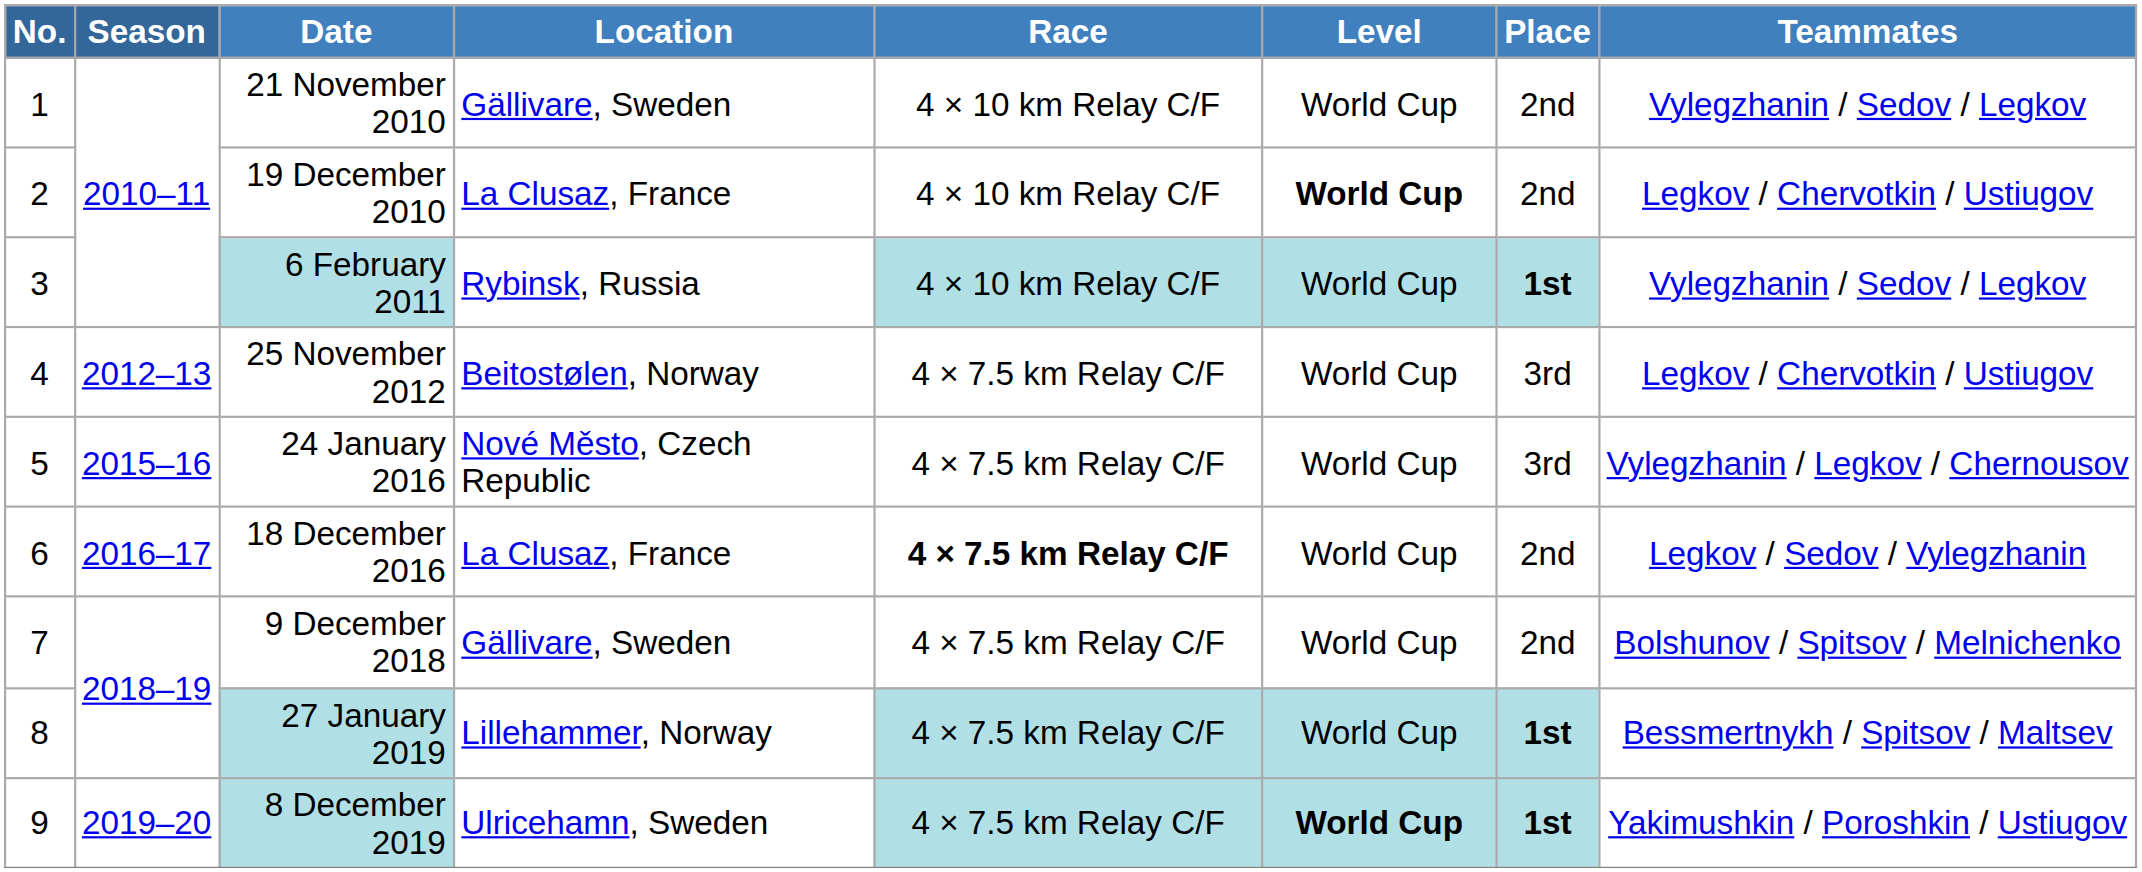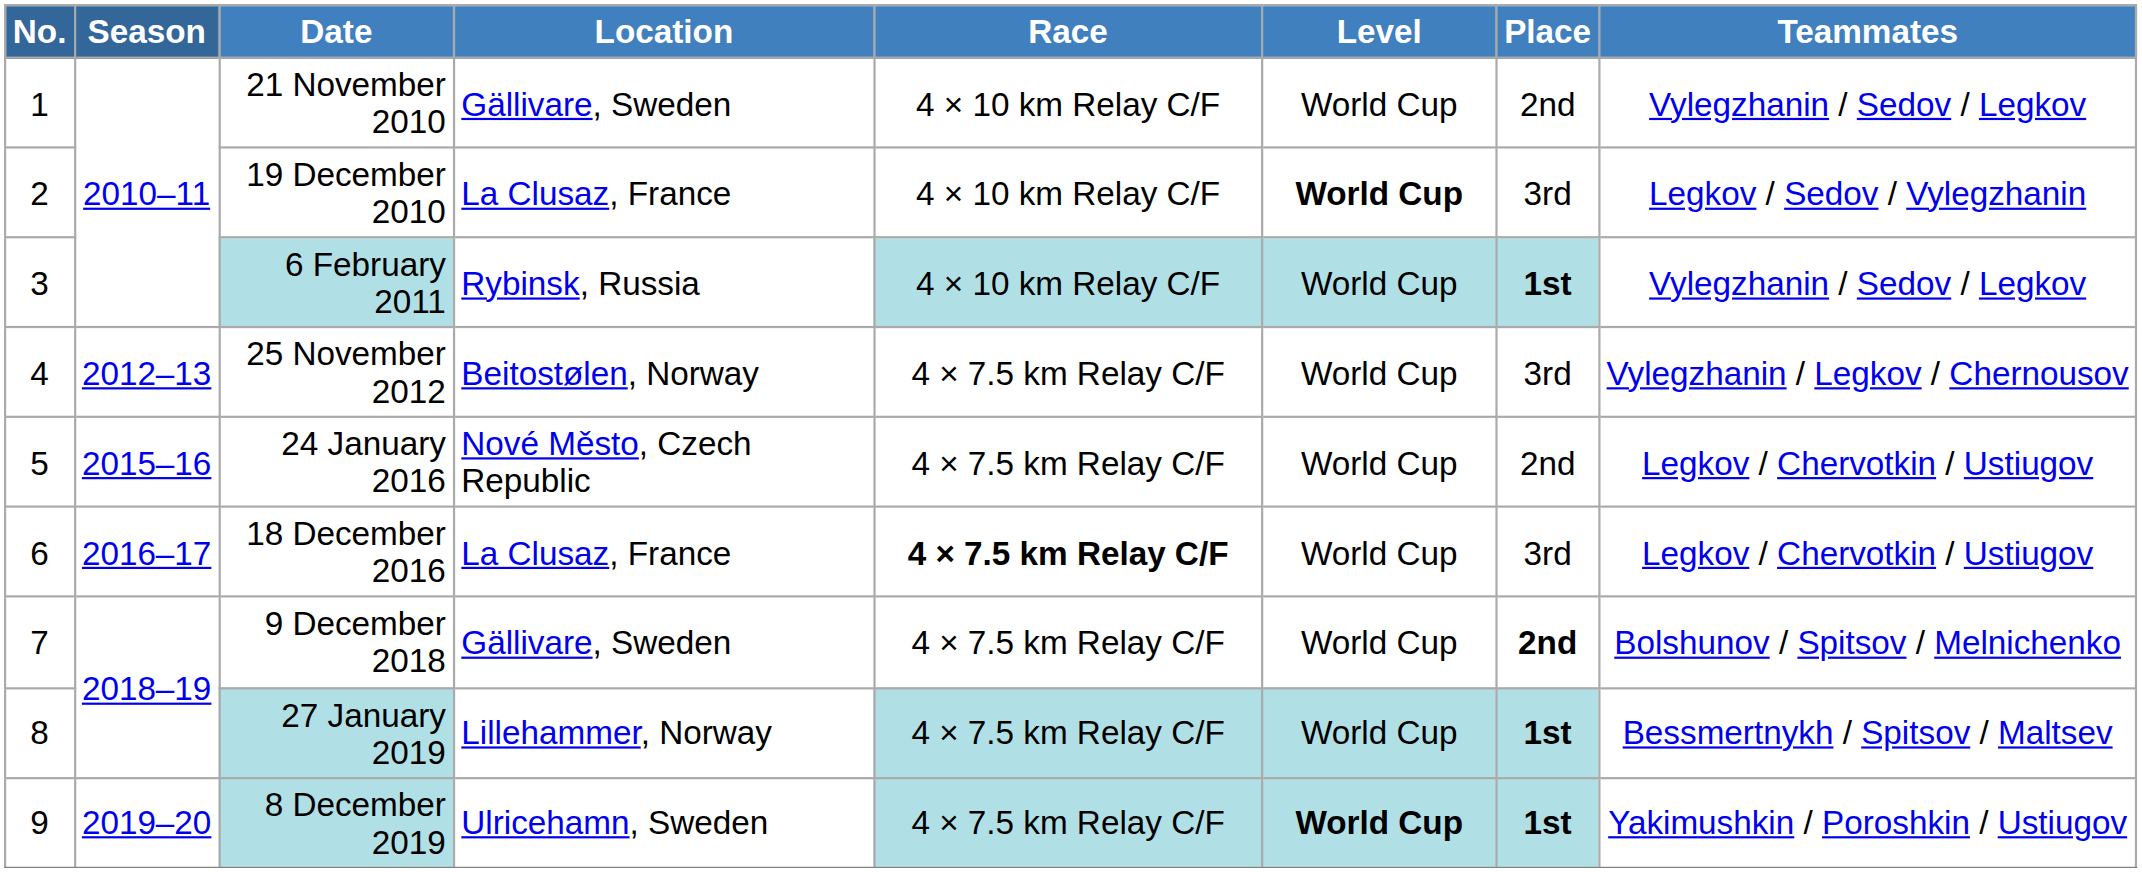(1548, 193) 2nd -> (1548, 193) 3rd
(1868, 193) Legkov / Chervotkin / Ustiugov -> (1868, 193) Legkov / Sedov / Vylegzhanin
(1868, 373) Legkov / Chervotkin / Ustiugov -> (1868, 373) Vylegzhanin / Legkov / Chernousov
(1548, 463) 3rd -> (1548, 463) 2nd
(1868, 463) Vylegzhanin / Legkov / Chernousov -> (1868, 463) Legkov / Chervotkin / Ustiugov
(1548, 553) 2nd -> (1548, 553) 3rd
(1868, 553) Legkov / Sedov / Vylegzhanin -> (1868, 553) Legkov / Chervotkin / Ustiugov
(1548, 643) normal -> (1548, 643) bold
